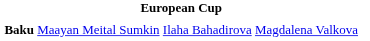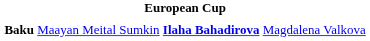(207, 30) normal -> (211, 30) bold
